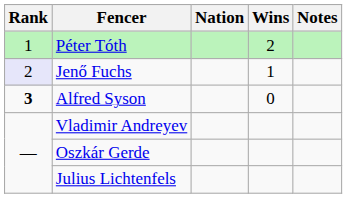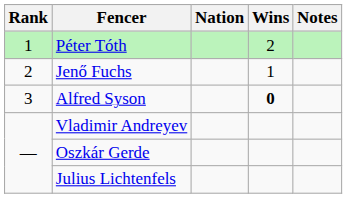(28, 71) lavender background -> (28, 71) no background
(28, 98) bold -> (28, 98) normal
(271, 98) normal -> (271, 98) bold
